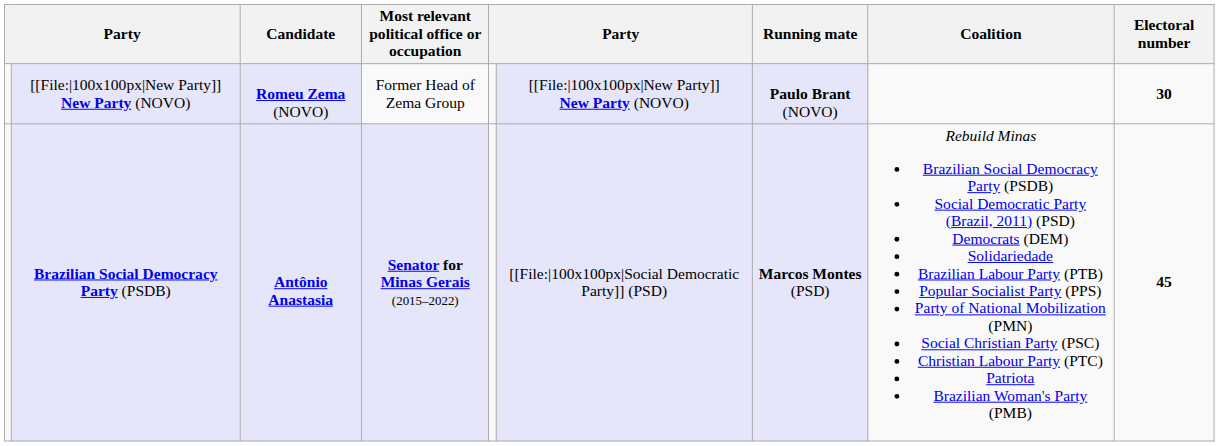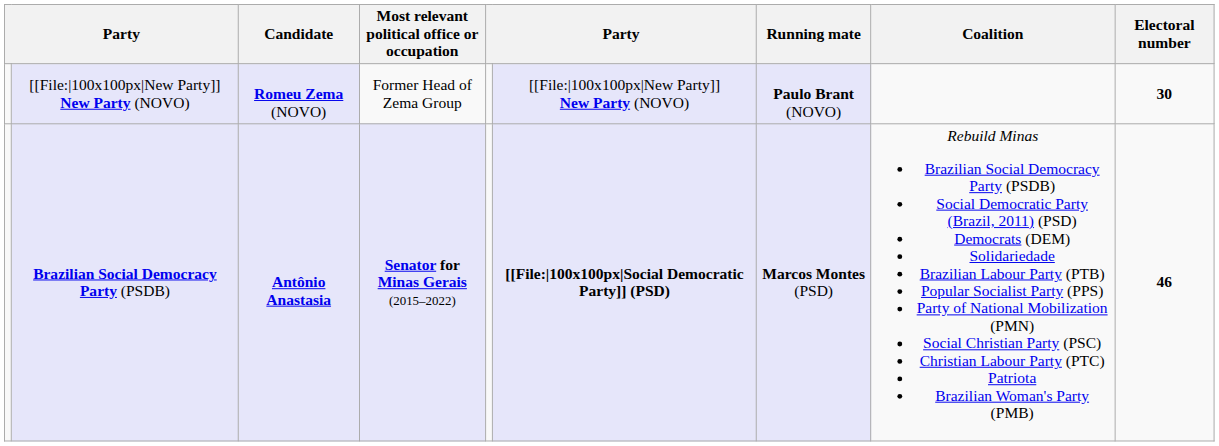(624, 282) normal -> (625, 282) bold
(1164, 282) 45 -> (1164, 282) 46
